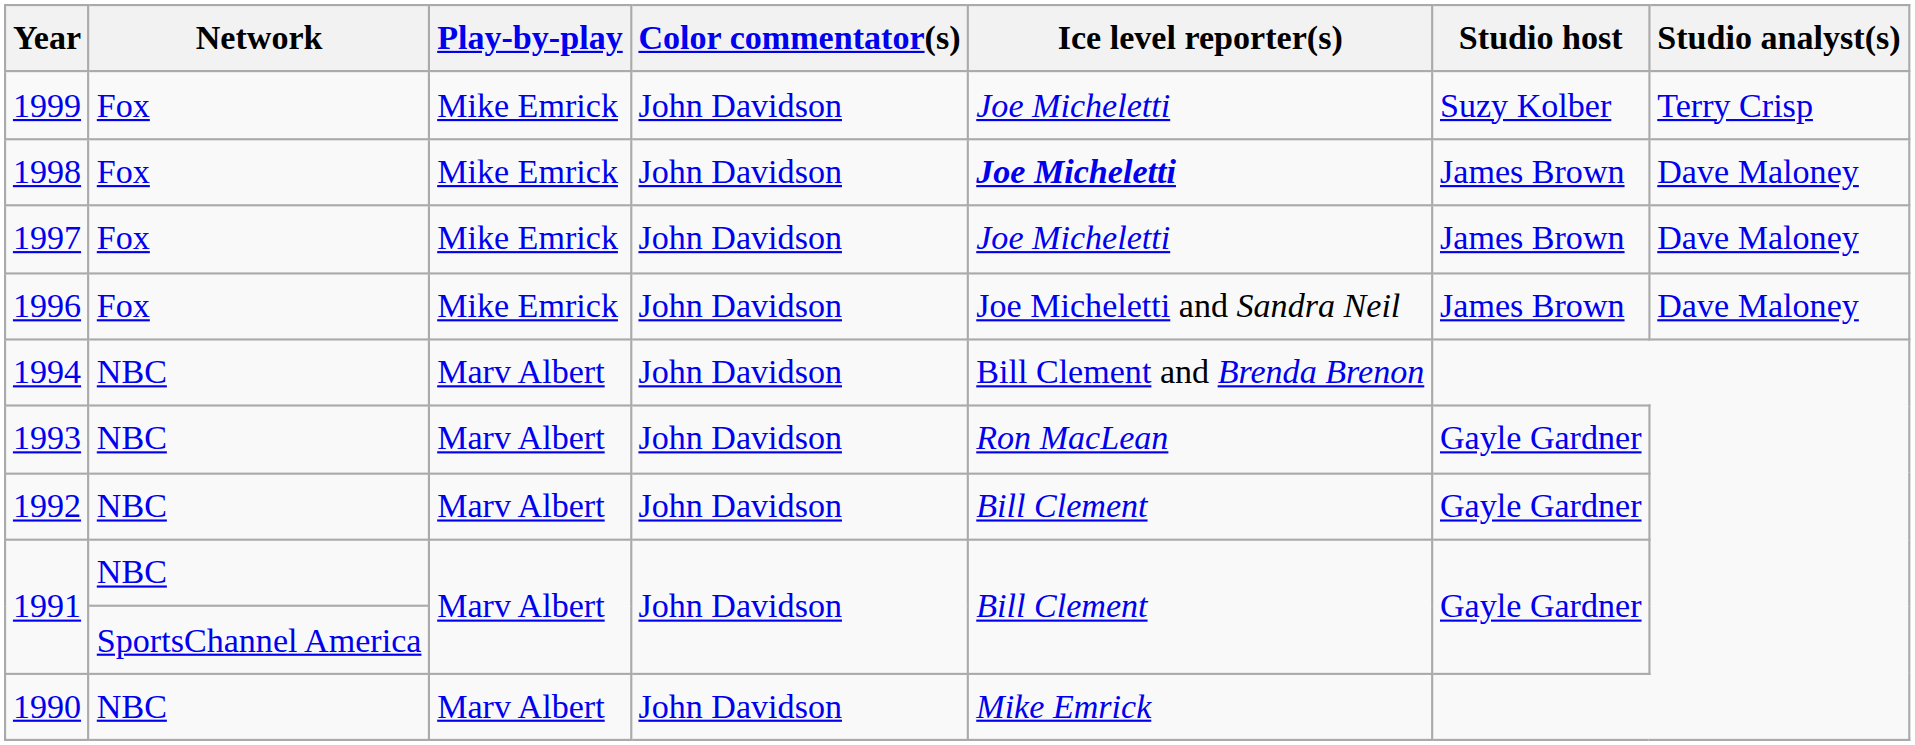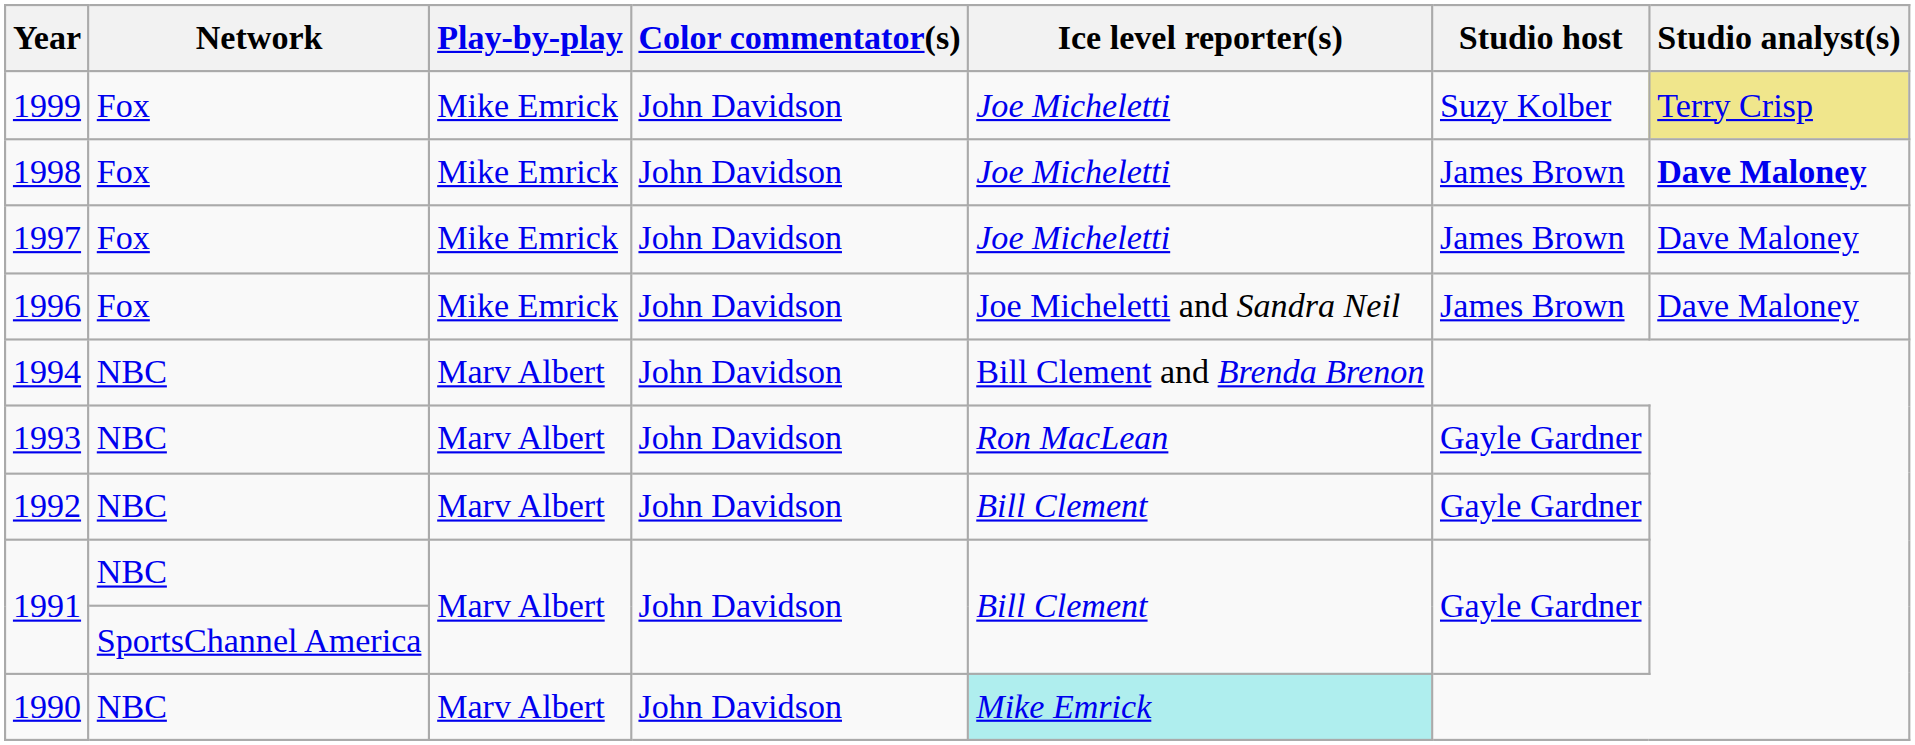(1735, 104) no background -> (1735, 104) khaki background
(1076, 171) bold -> (1073, 171) normal
(1758, 171) normal -> (1762, 171) bold
(1064, 706) no background -> (1064, 706) paleturquoise background
